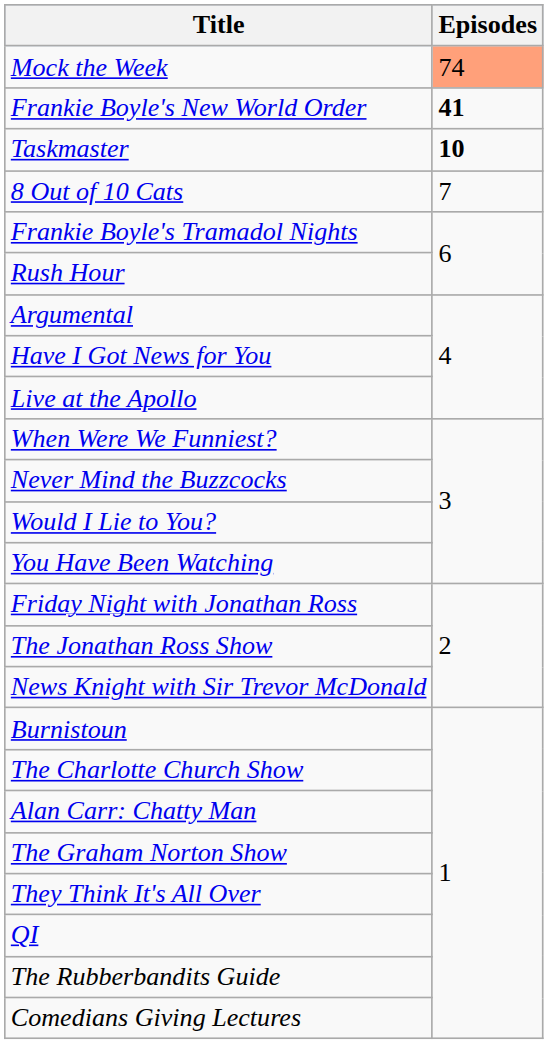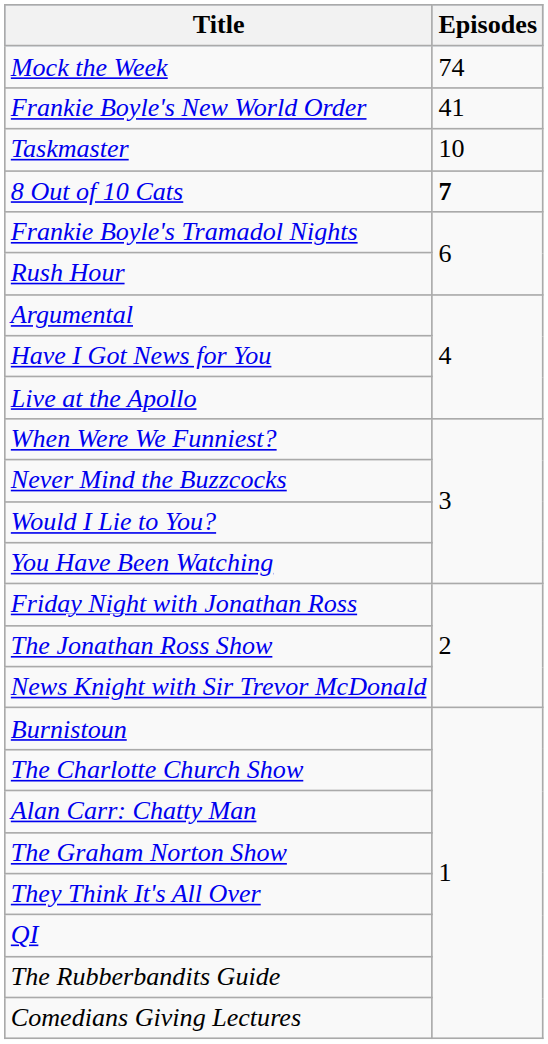(452, 66) lightsalmon background -> (452, 66) no background
(452, 107) bold -> (452, 107) normal
(452, 149) bold -> (452, 149) normal
(445, 190) normal -> (445, 190) bold
